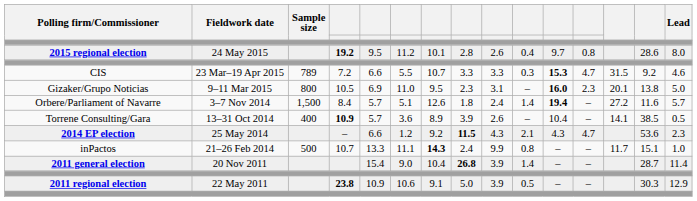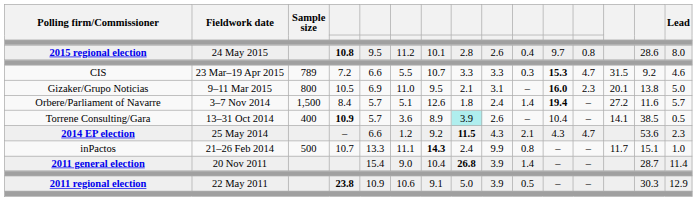(345, 53) 19.2 -> (345, 53) 10.8
(467, 88) 2.3 -> (467, 88) 2.1
(467, 118) no background -> (467, 118) paleturquoise background
